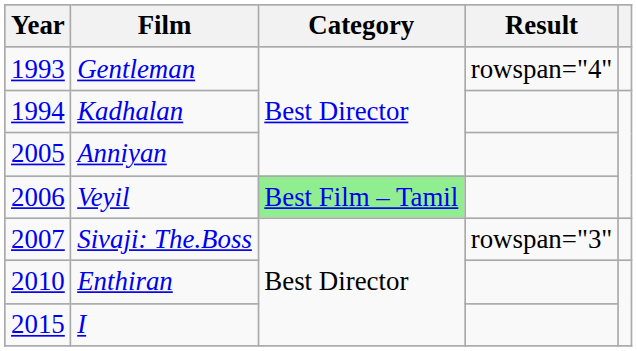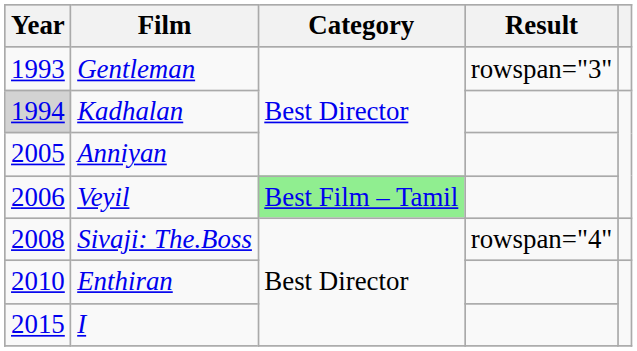(542, 68) rowspan="4" -> (542, 68) rowspan="3"
(38, 111) no background -> (38, 111) lightgrey background
(38, 238) 2007 -> (38, 238) 2008
(542, 238) rowspan="3" -> (542, 238) rowspan="4"
